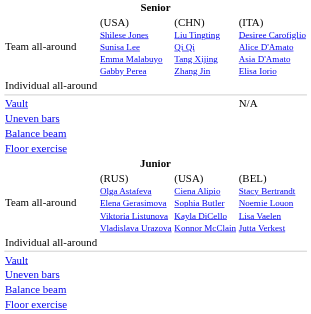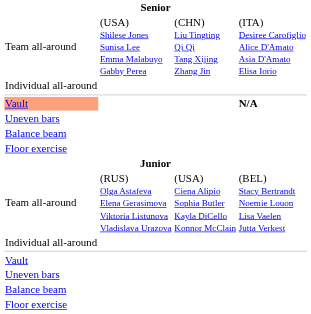(17, 103) no background -> (17, 103) lightsalmon background
(248, 103) normal -> (248, 103) bold
